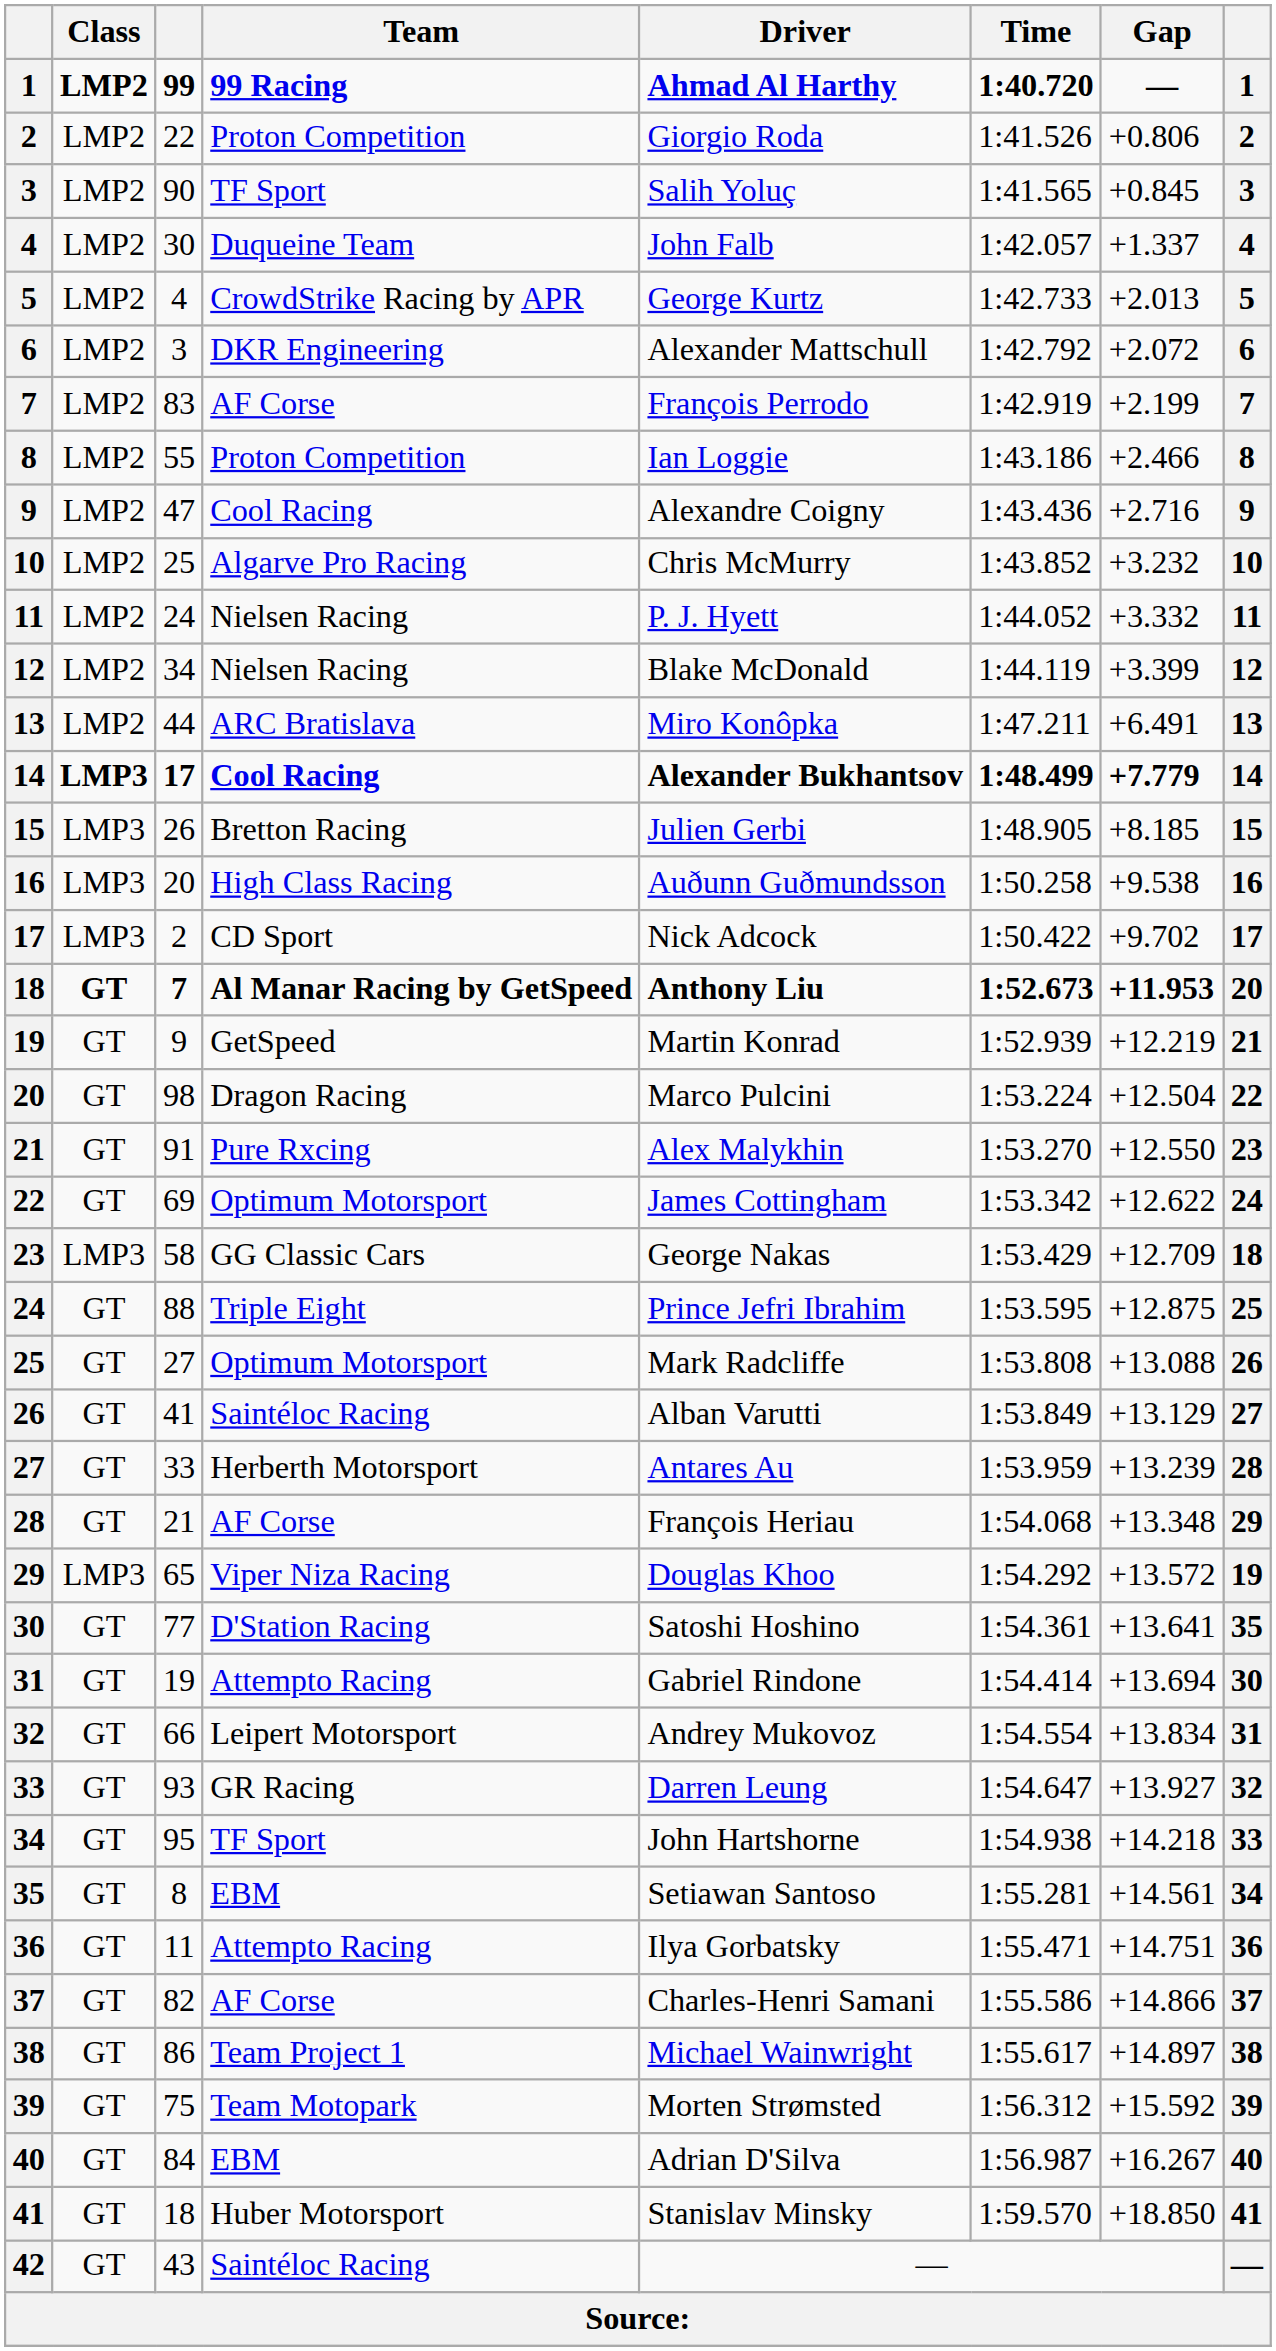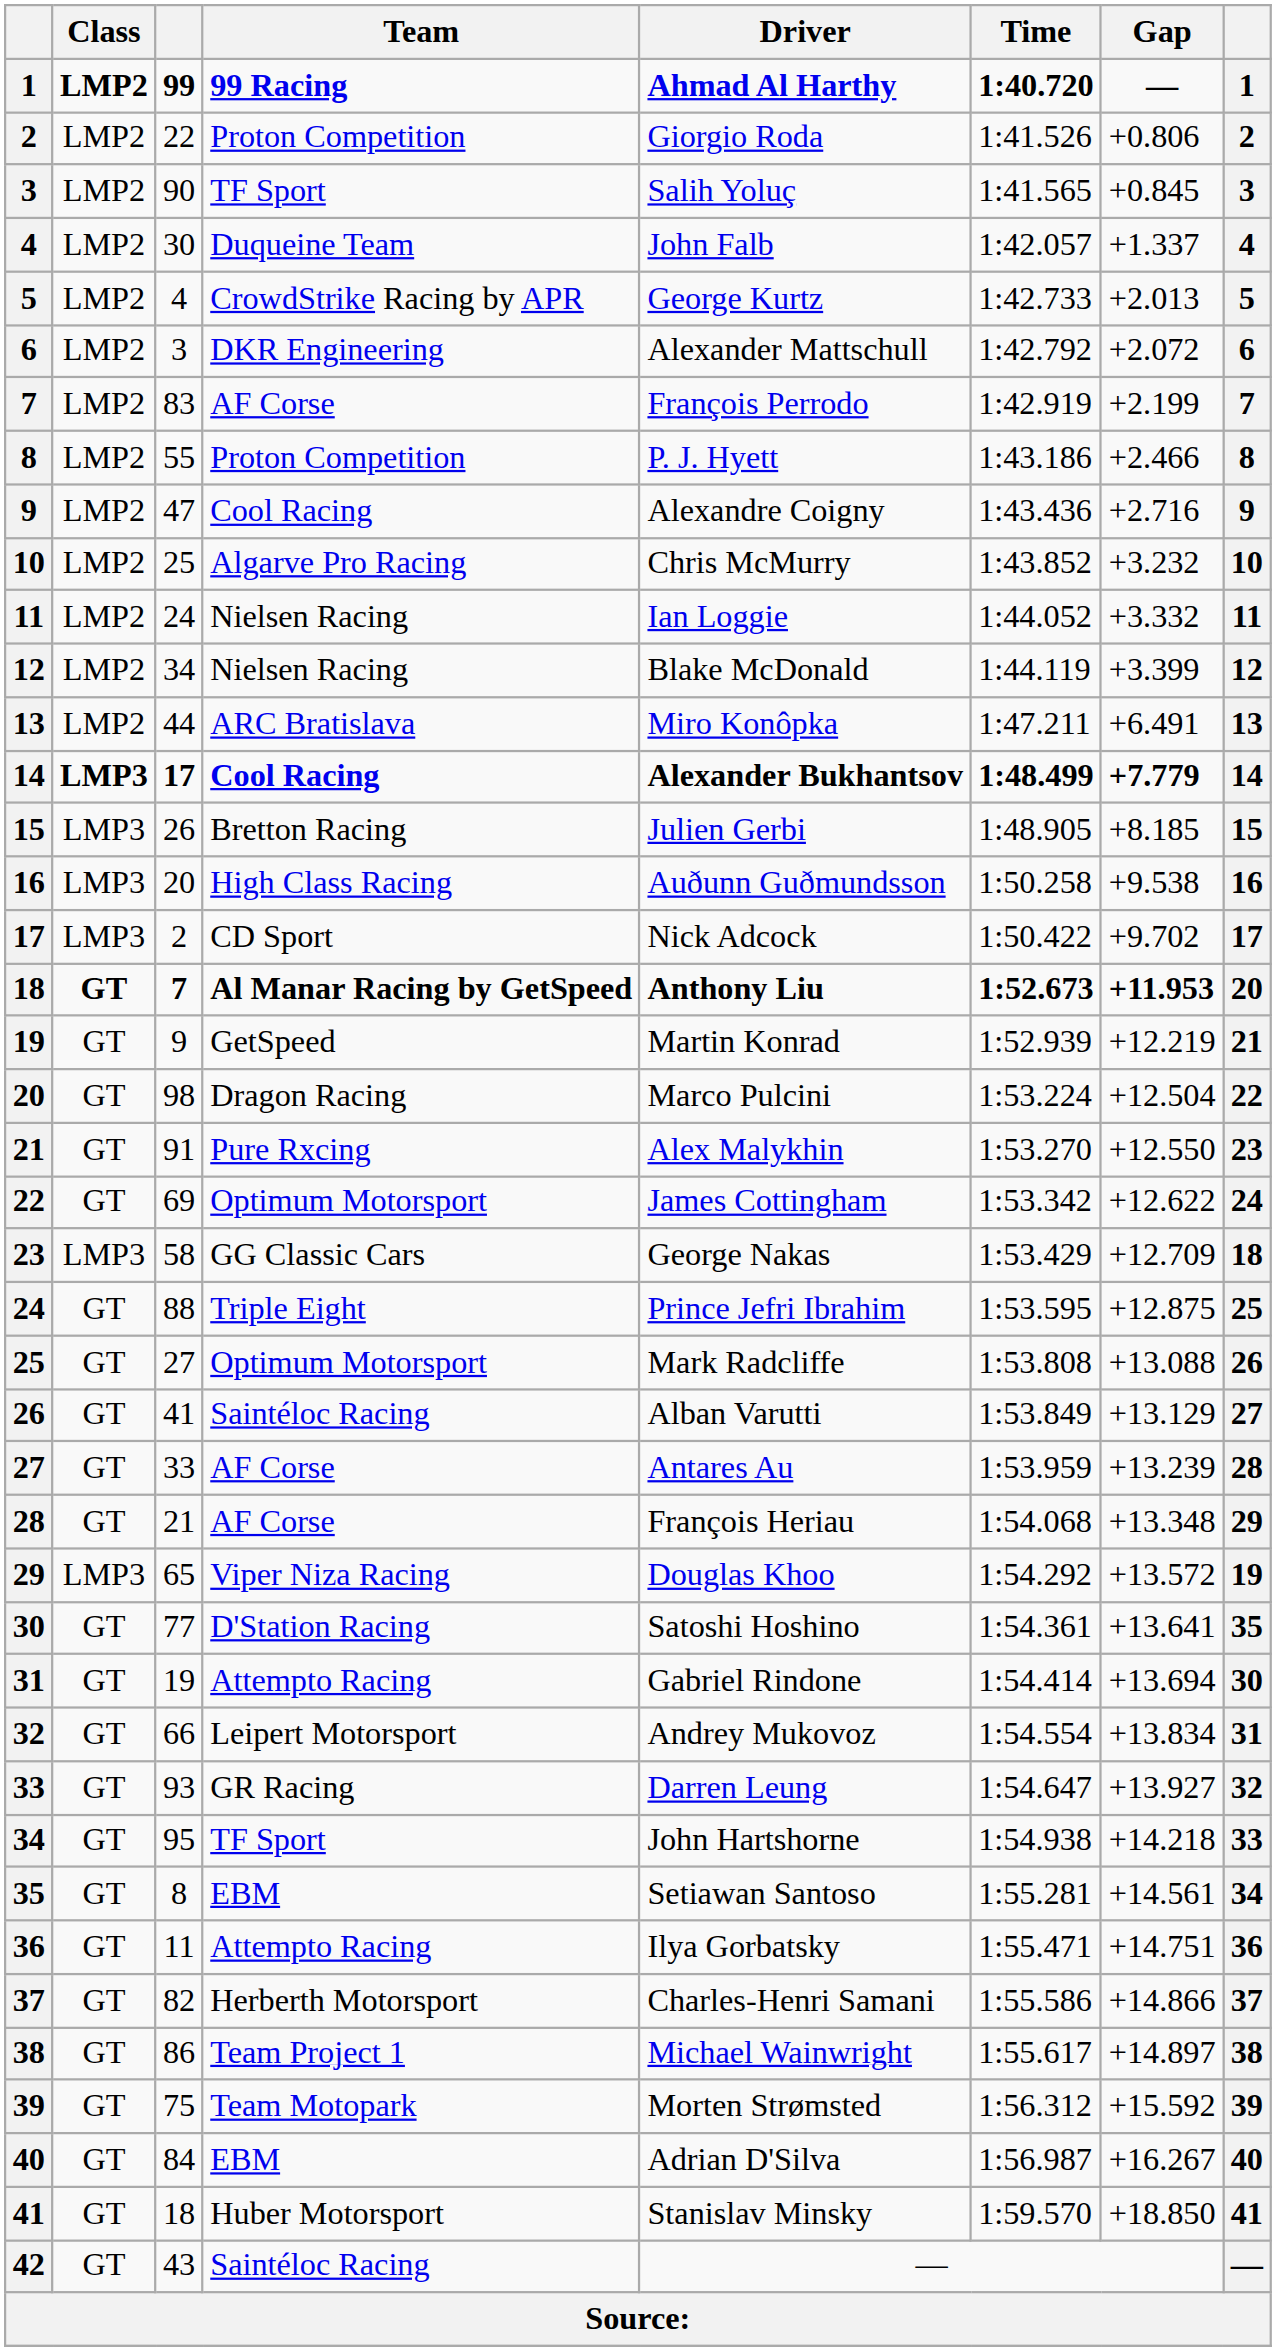(718, 457) Ian Loggie -> (713, 457) P. J. Hyett
(713, 616) P. J. Hyett -> (718, 616) Ian Loggie
(344, 1467) Herberth Motorsport -> (273, 1467) AF Corse
(273, 1999) AF Corse -> (344, 1999) Herberth Motorsport
